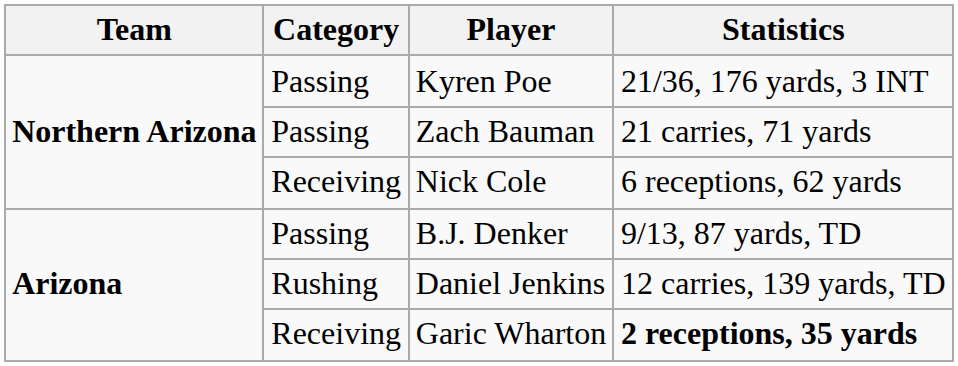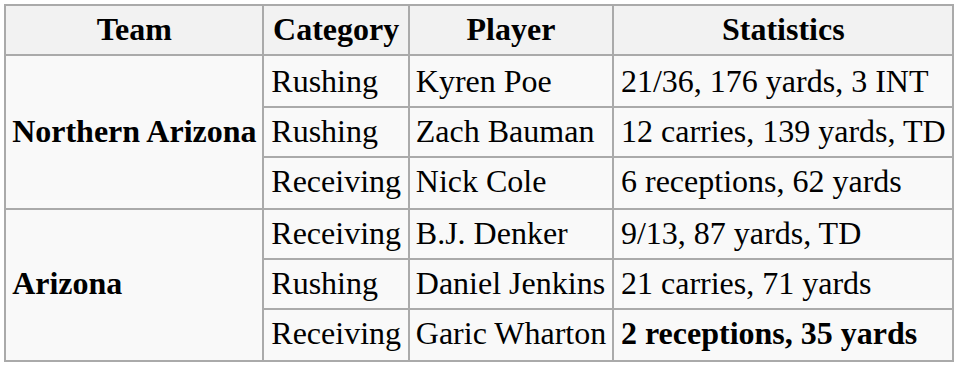(320, 80) Passing -> (325, 80) Rushing
(320, 131) Passing -> (325, 131) Rushing
(746, 131) 21 carries, 71 yards -> (783, 131) 12 carries, 139 yards, TD
(320, 232) Passing -> (336, 232) Receiving
(783, 283) 12 carries, 139 yards, TD -> (746, 283) 21 carries, 71 yards
